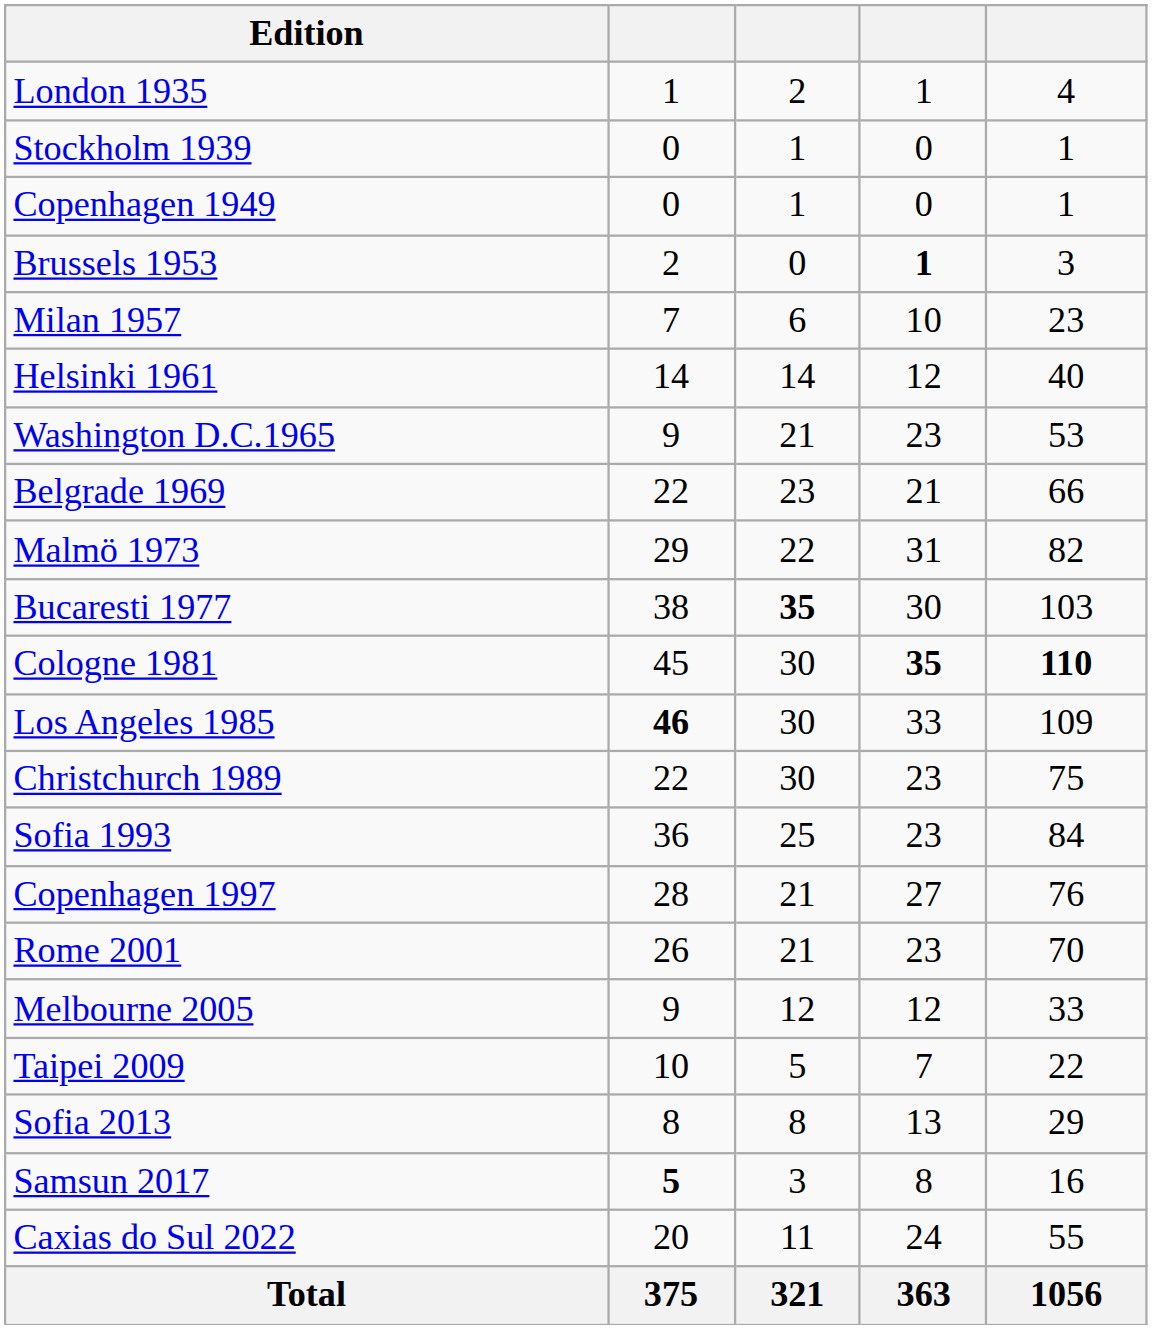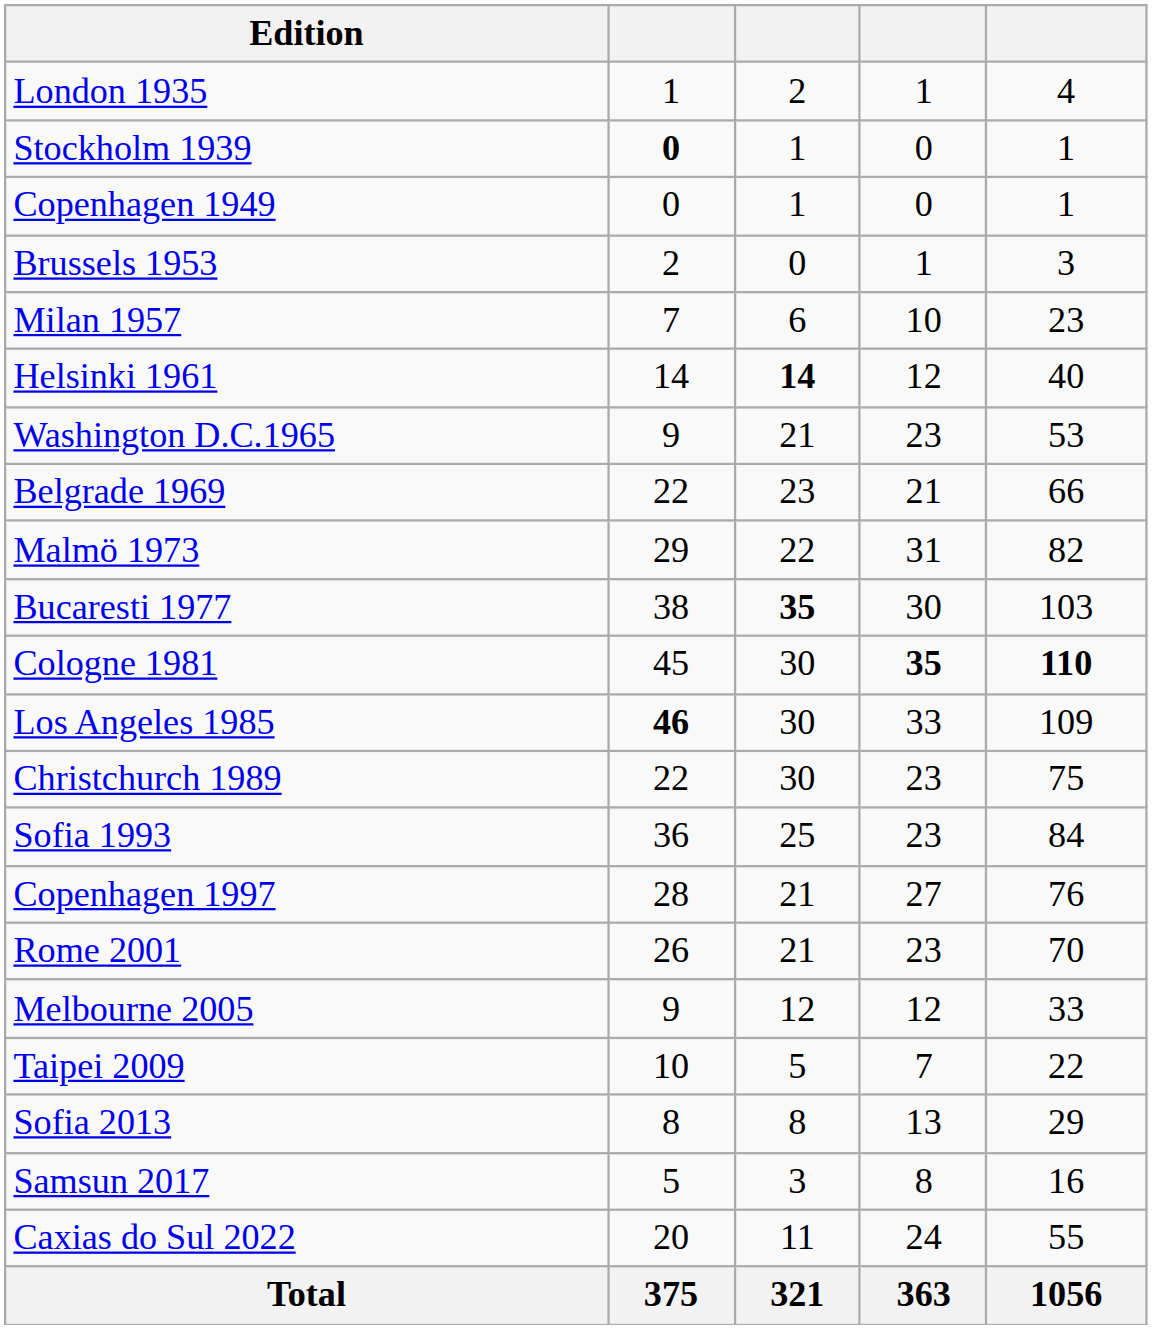(671, 147) normal -> (671, 147) bold
(924, 262) bold -> (924, 262) normal
(797, 377) normal -> (797, 377) bold
(671, 1180) bold -> (671, 1180) normal
